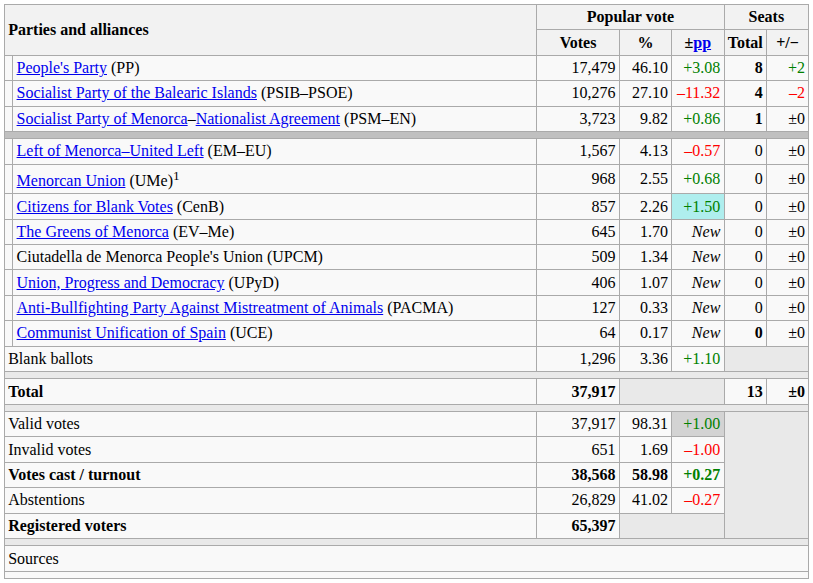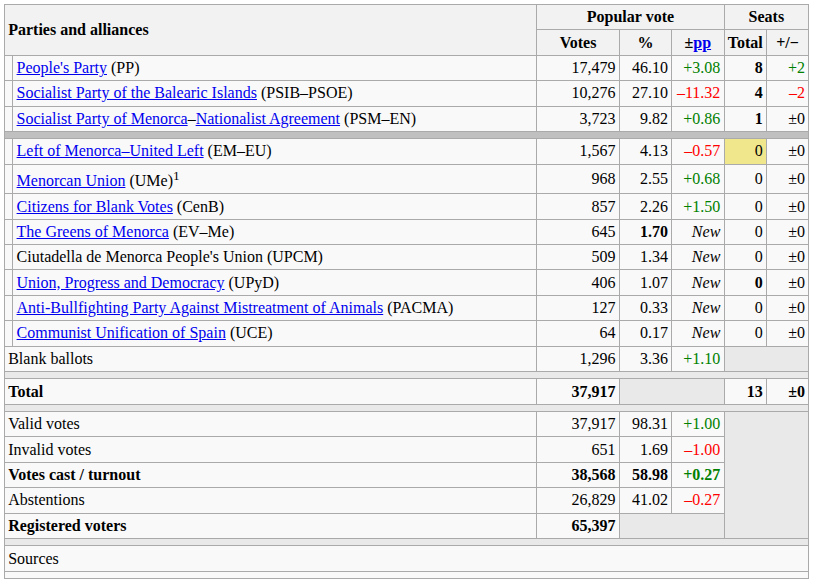(759, 151) no background -> (759, 151) khaki background
(702, 206) paleturquoise background -> (702, 206) no background
(654, 231) normal -> (654, 231) bold
(759, 282) normal -> (759, 282) bold
(759, 333) bold -> (759, 333) normal
(702, 424) lightgrey background -> (702, 424) no background
